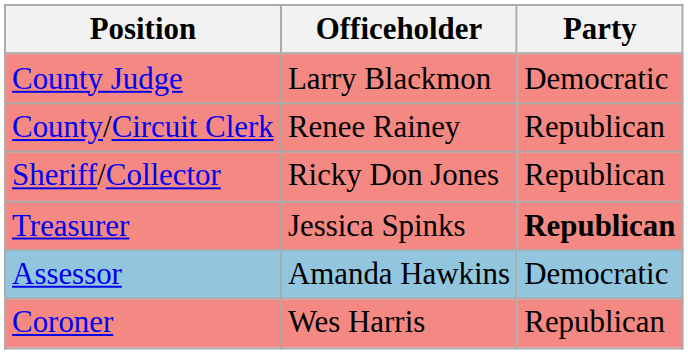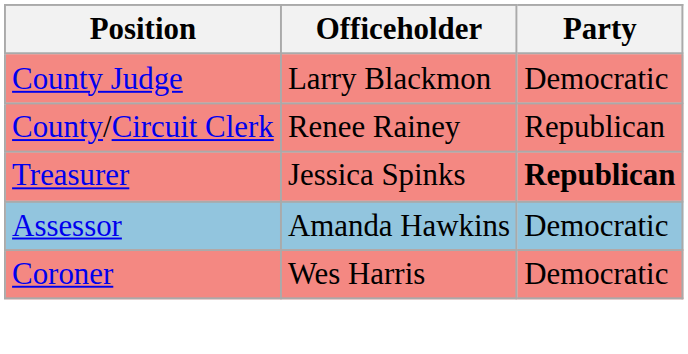- row: (116, 175)
(595, 322) Republican -> (596, 273) Democratic
